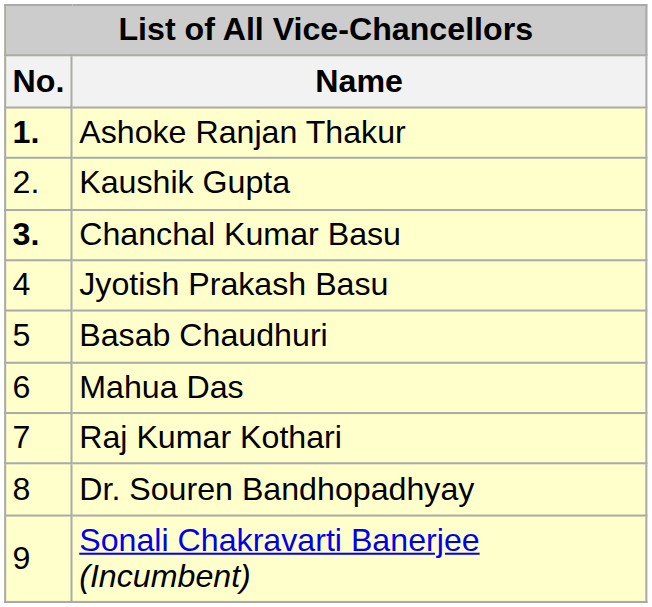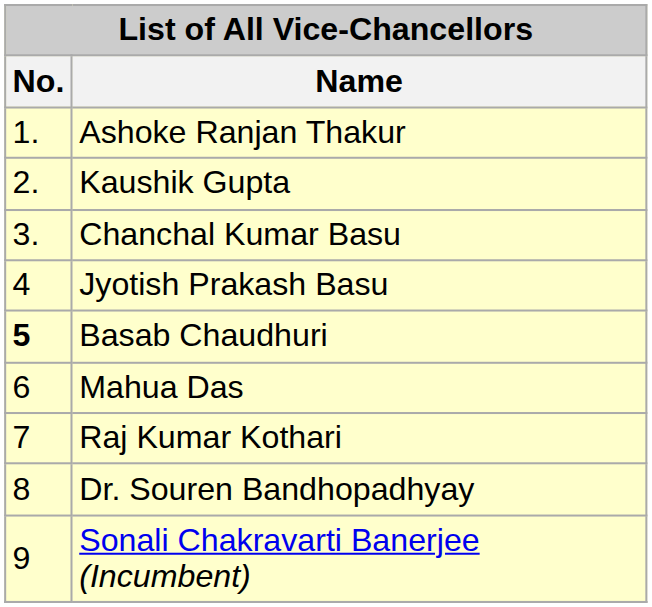(26, 132) bold -> (26, 132) normal
(26, 234) bold -> (26, 234) normal
(22, 336) normal -> (22, 336) bold
